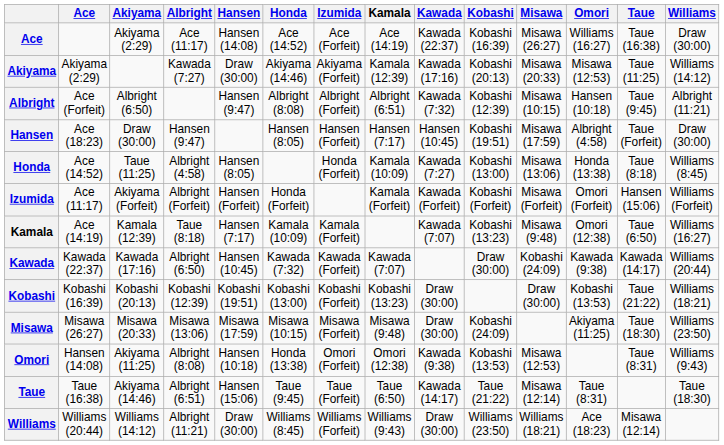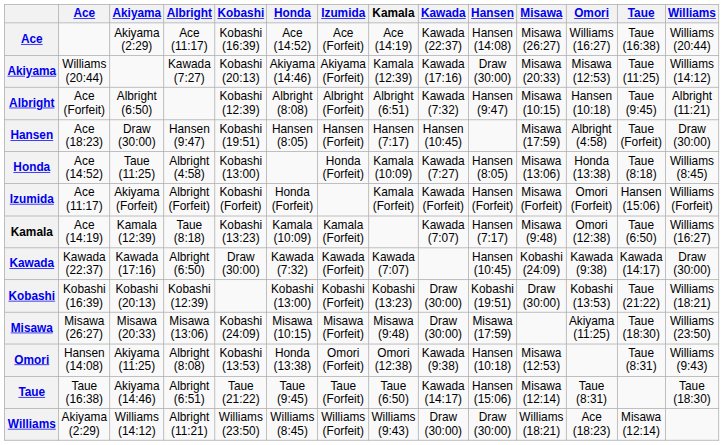columns swapped: (239, 13) <-> (491, 13)
(692, 39) Draw (30:00) -> (692, 39) Williams (20:44)
(84, 71) Akiyama (2:29) -> (84, 71) Williams (20:44)
(692, 264) Williams (20:44) -> (692, 264) Draw (30:00)
(84, 424) Williams (20:44) -> (84, 424) Akiyama (2:29)
